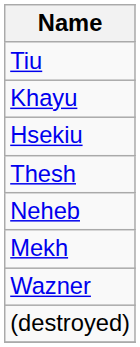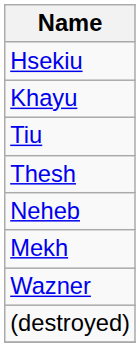(26, 60) Tiu -> (46, 60) Hsekiu
(46, 135) Hsekiu -> (26, 135) Tiu
